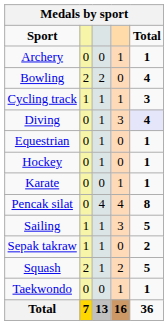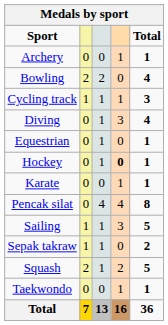(147, 120) lavender background -> (147, 120) no background
(121, 162) normal -> (121, 162) bold
